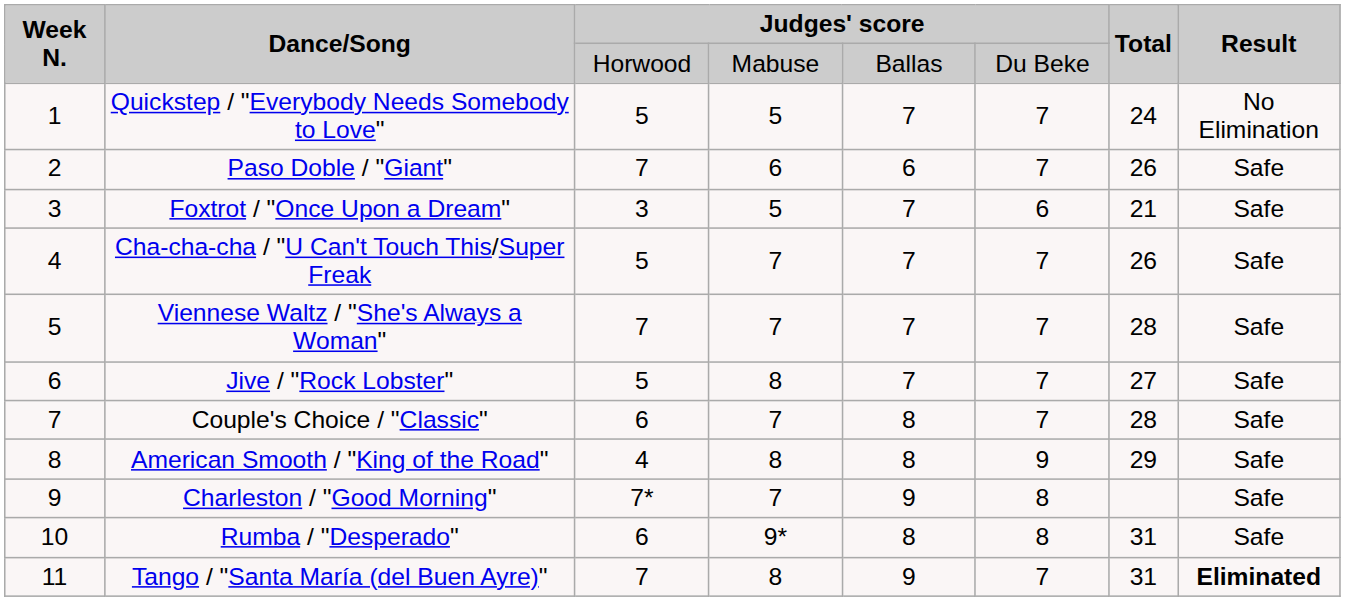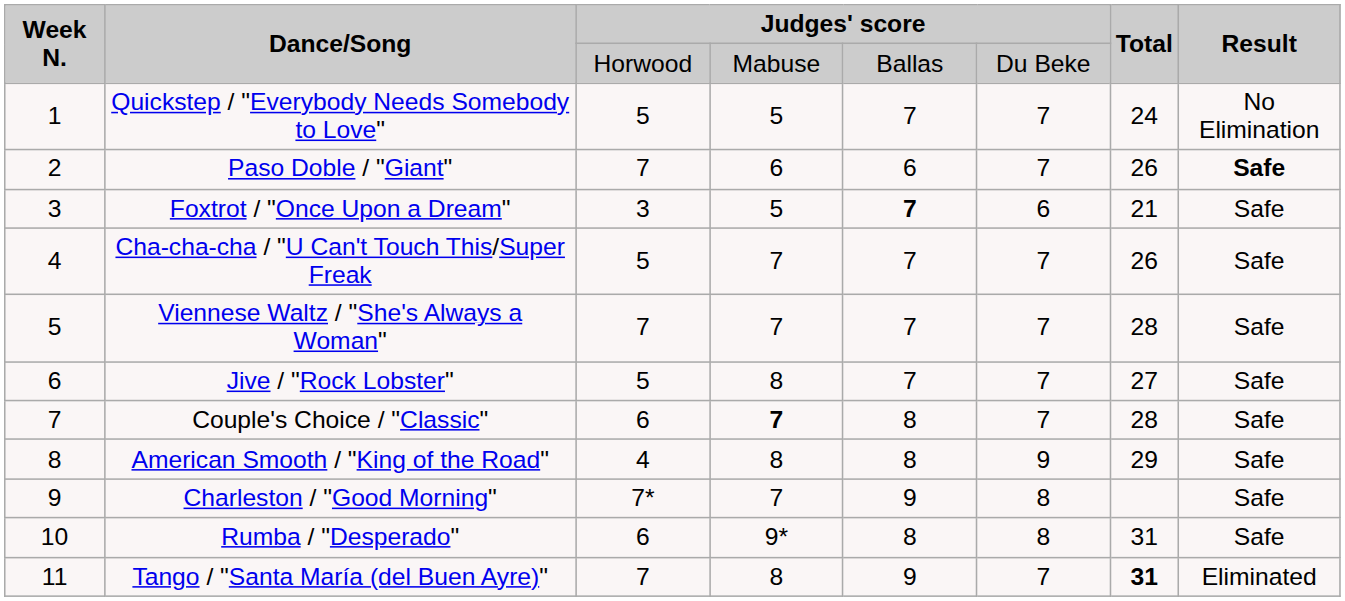(1259, 168) normal -> (1259, 168) bold
(909, 208) normal -> (910, 208) bold
(775, 419) normal -> (776, 419) bold
(1143, 576) normal -> (1144, 576) bold
(1259, 576) bold -> (1259, 576) normal
